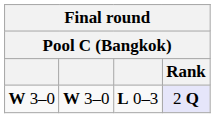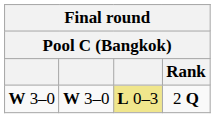(138, 98) no background -> (138, 98) khaki background
(186, 98) lavender background -> (186, 98) no background
